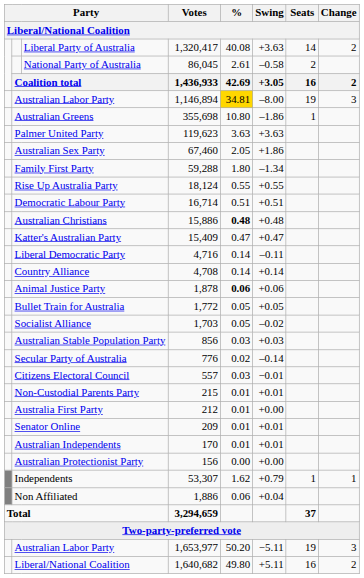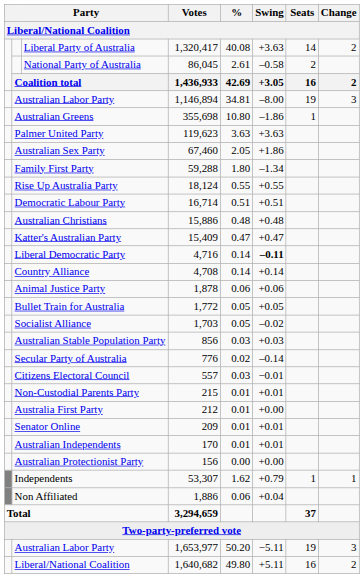(238, 99) gold background -> (238, 99) no background
(241, 220) bold -> (241, 220) normal
(272, 254) normal -> (272, 254) bold
(241, 289) bold -> (241, 289) normal
